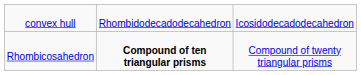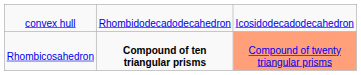(295, 56) no background -> (295, 56) lightsalmon background
